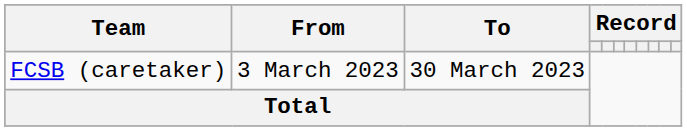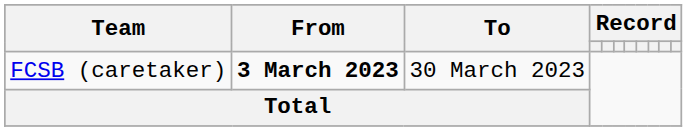(318, 71) normal -> (318, 71) bold
